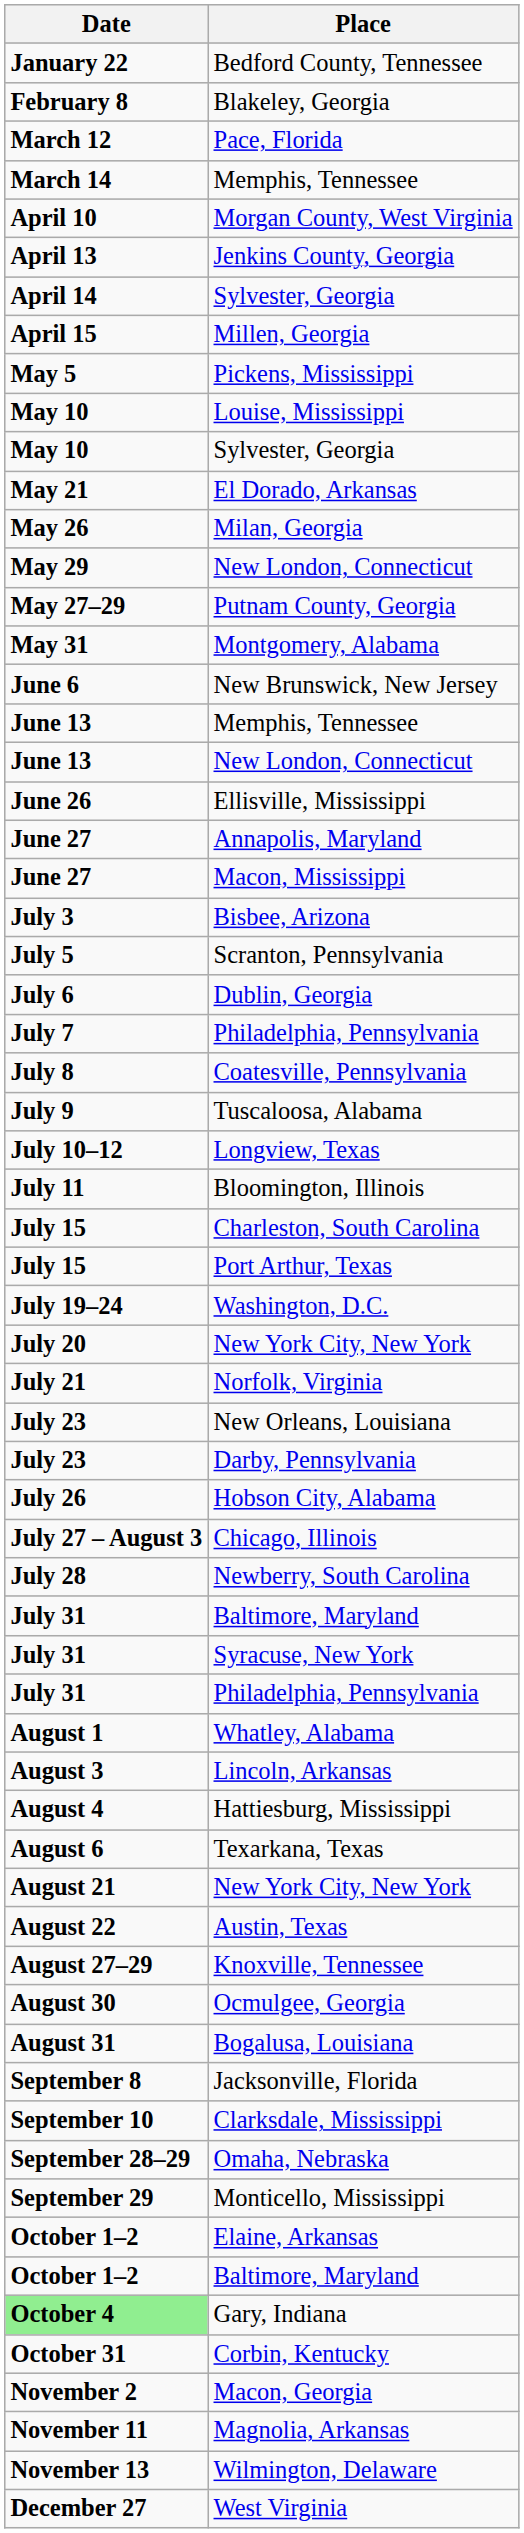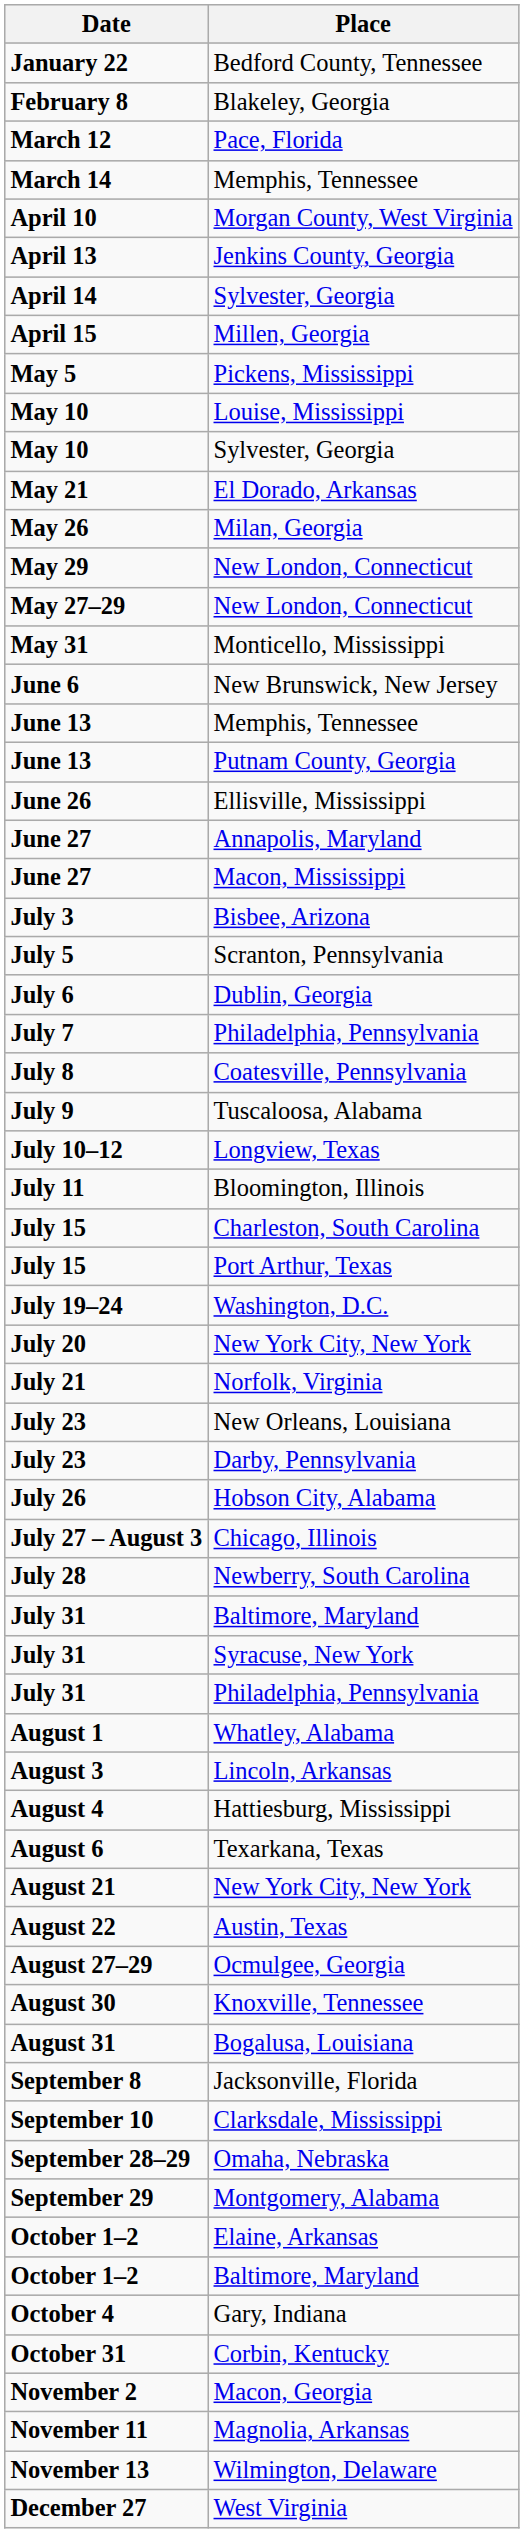(335, 606) Putnam County, Georgia -> (343, 606) New London, Connecticut
(326, 645) Montgomery, Alabama -> (329, 645) Monticello, Mississippi
(343, 761) New London, Connecticut -> (335, 761) Putnam County, Georgia
(318, 1965) Knoxville, Tennessee -> (309, 1965) Ocmulgee, Georgia
(309, 2003) Ocmulgee, Georgia -> (318, 2003) Knoxville, Tennessee
(329, 2198) Monticello, Mississippi -> (326, 2198) Montgomery, Alabama
(62, 2314) lightgreen background -> (62, 2314) no background
